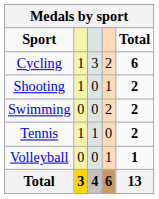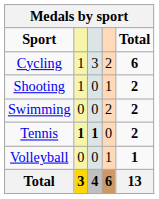(81, 133) normal -> (81, 133) bold
(95, 133) normal -> (95, 133) bold
